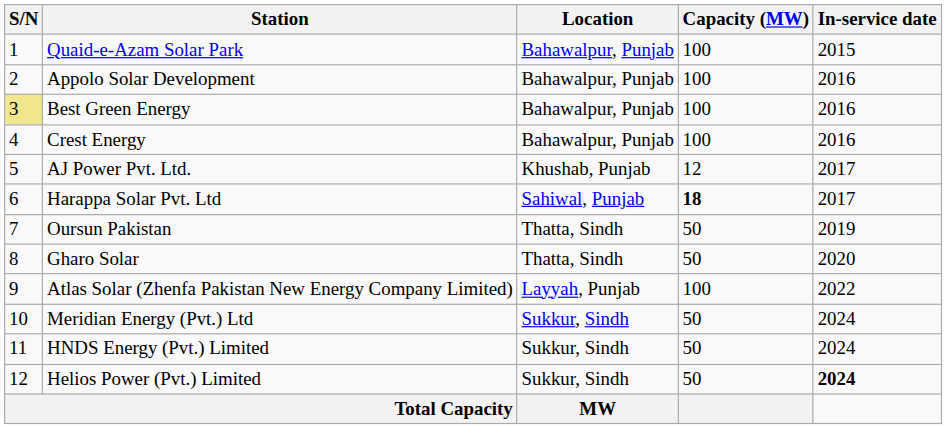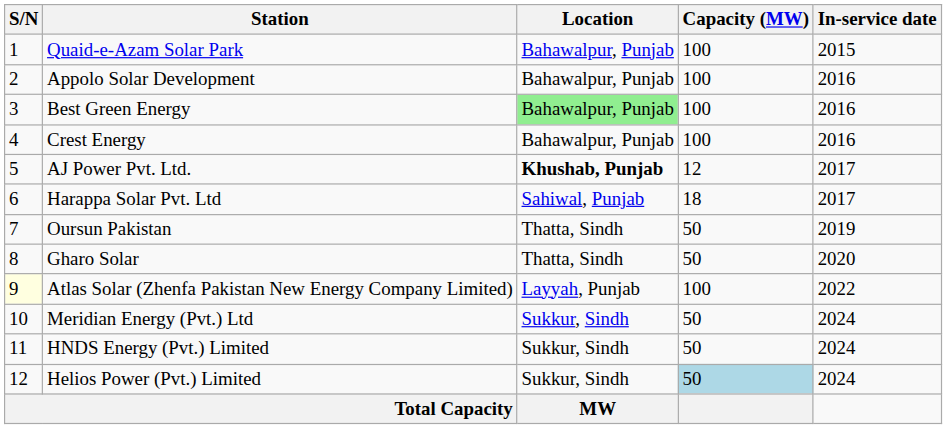(14, 109) khaki background -> (14, 109) no background
(598, 109) no background -> (598, 109) lightgreen background
(586, 169) normal -> (592, 169) bold
(692, 199) bold -> (692, 199) normal
(14, 288) no background -> (14, 288) lightyellow background
(692, 378) no background -> (692, 378) lightblue background
(837, 378) bold -> (837, 378) normal
